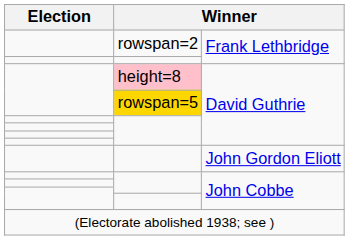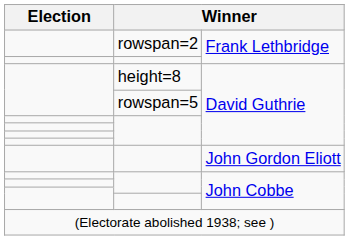(149, 76) pink background -> (149, 76) no background
(158, 102) gold background -> (158, 102) no background
